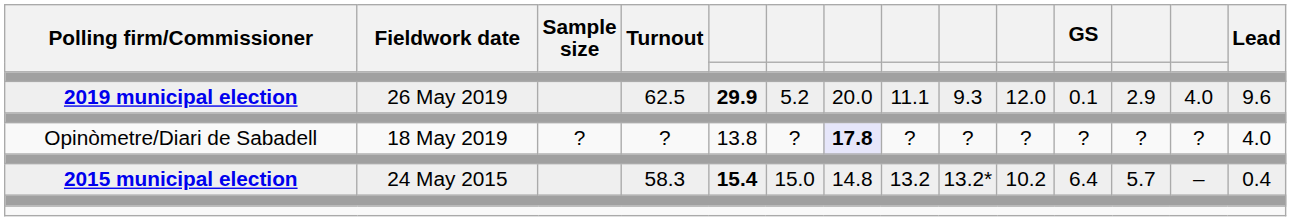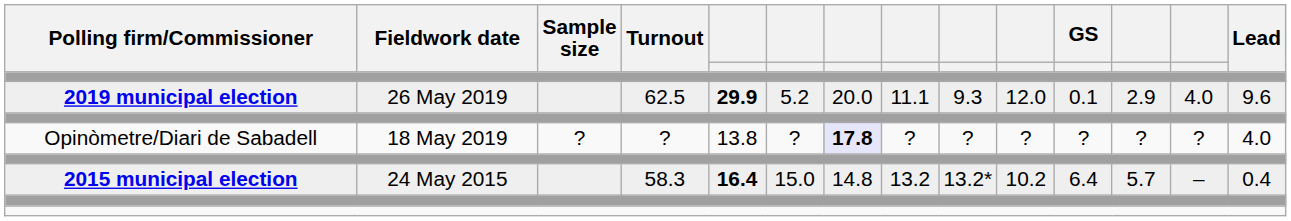(737, 179) 15.4 -> (737, 179) 16.4
